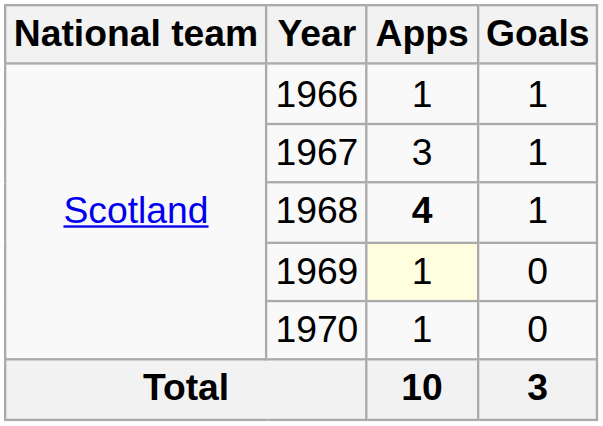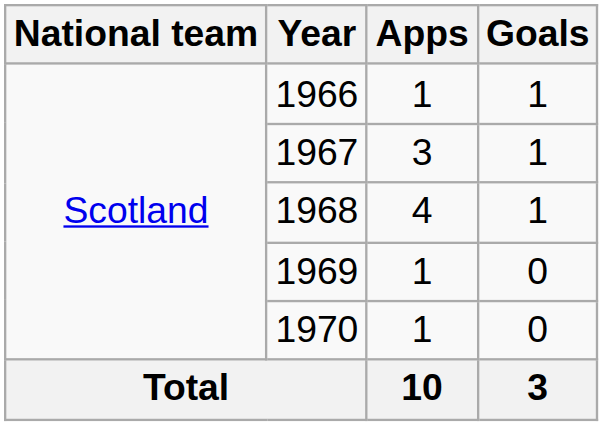(422, 211) bold -> (422, 211) normal
(422, 270) lightyellow background -> (422, 270) no background
